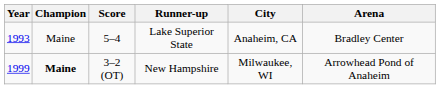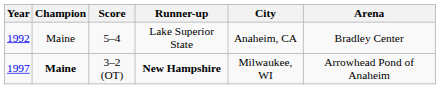(18, 37) 1993 -> (18, 37) 1992
(18, 68) 1999 -> (18, 68) 1997
(182, 68) normal -> (182, 68) bold
